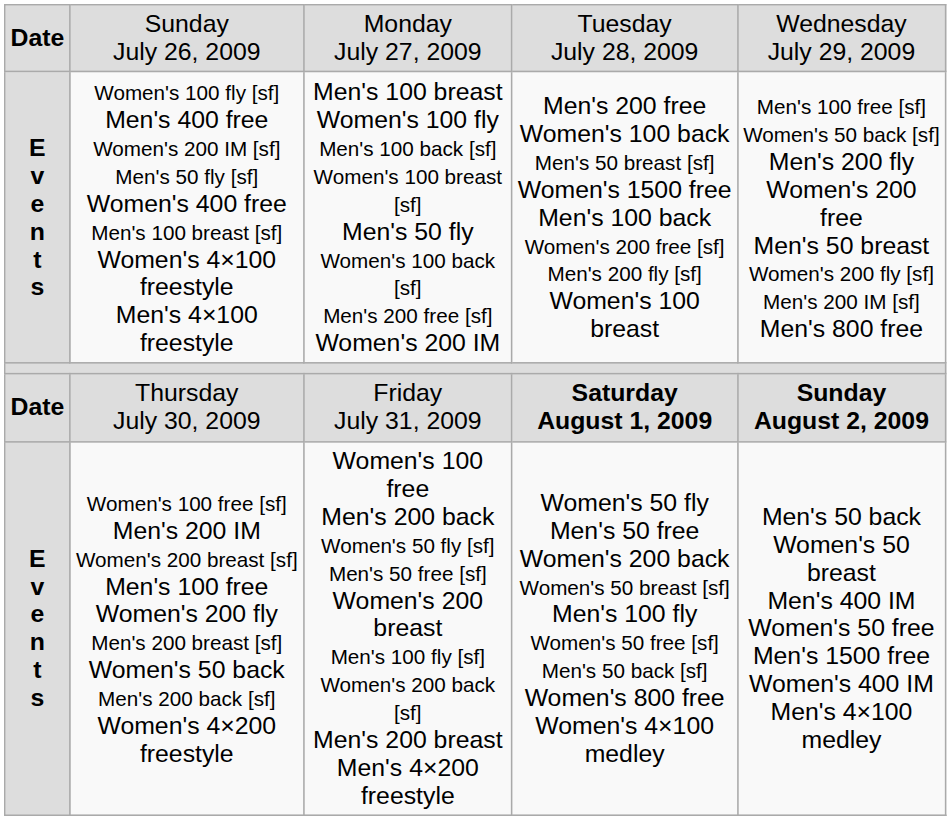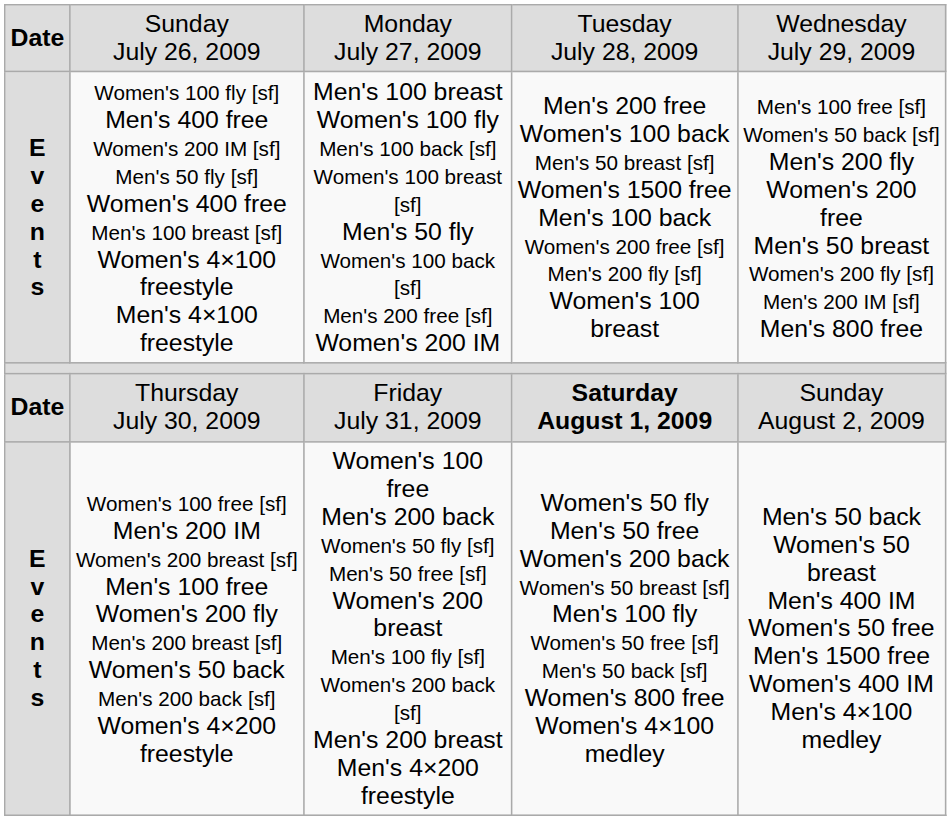(841, 407) bold -> (841, 407) normal
